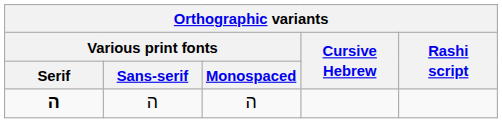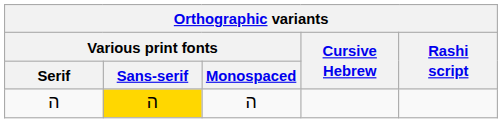(54, 103) bold -> (54, 103) normal
(152, 103) no background -> (152, 103) gold background
